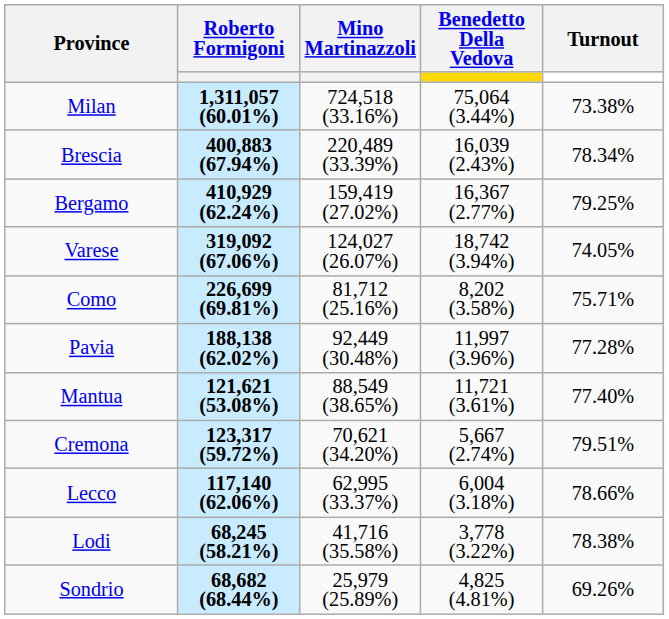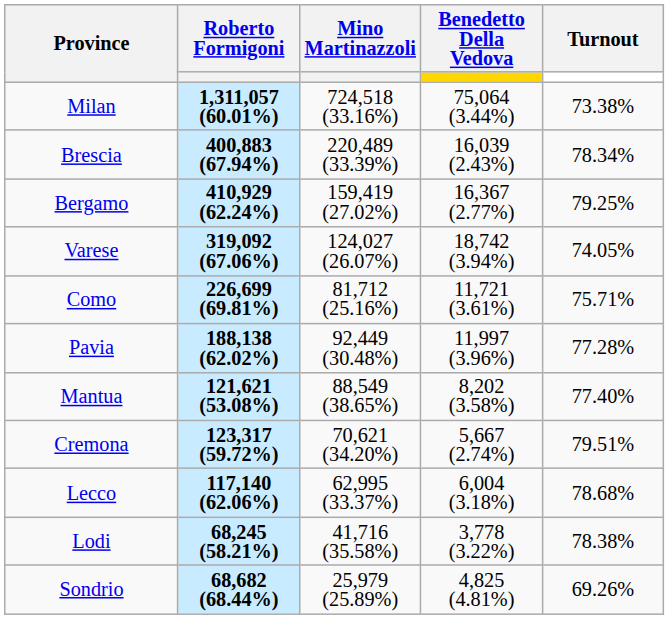(482, 299) 8,202 (3.58%) -> (482, 299) 11,721 (3.61%)
(482, 396) 11,721 (3.61%) -> (482, 396) 8,202 (3.58%)
(603, 492) 78.66% -> (603, 492) 78.68%
